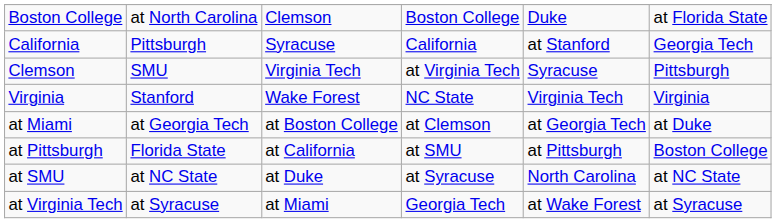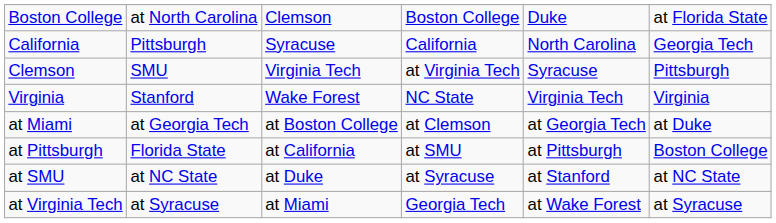(569, 44) at Stanford -> (582, 44) North Carolina
(582, 177) North Carolina -> (569, 177) at Stanford
